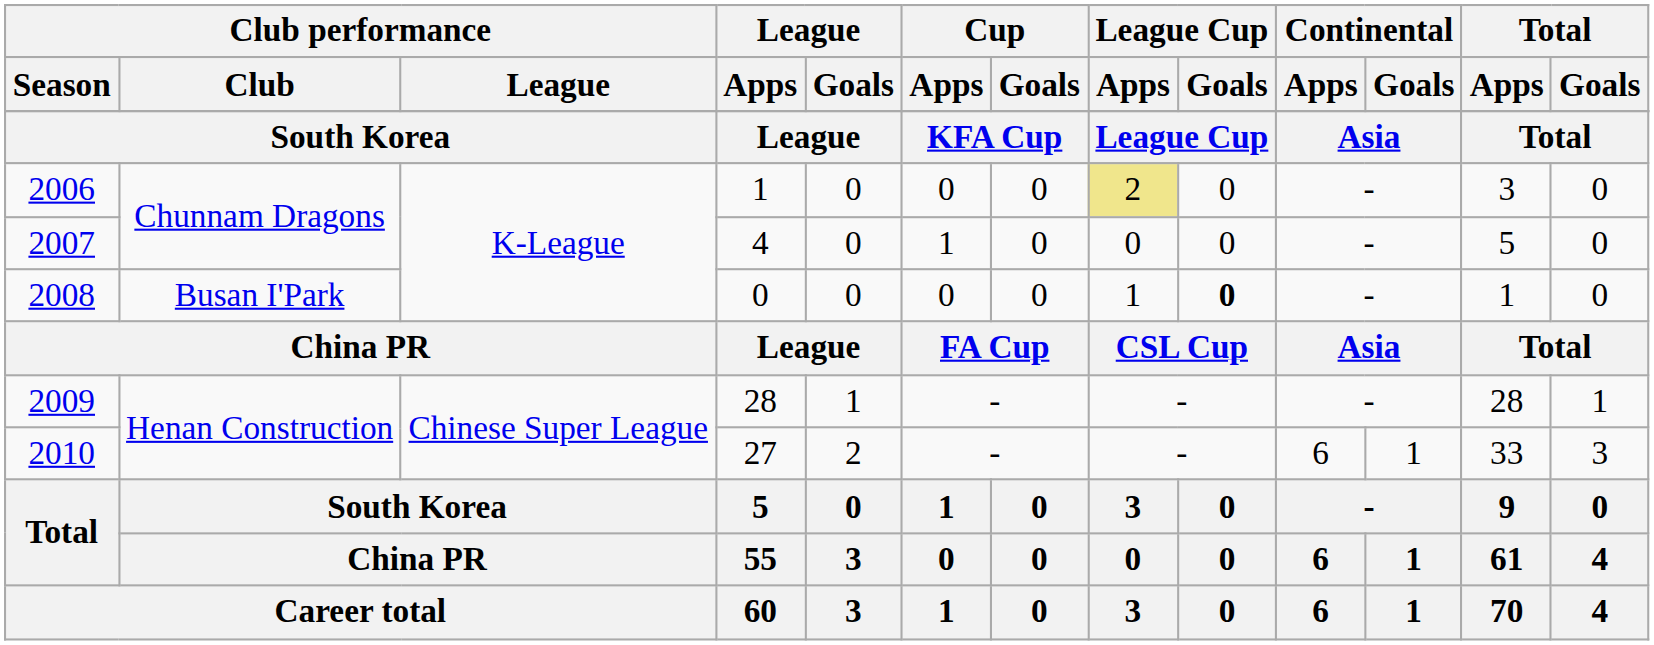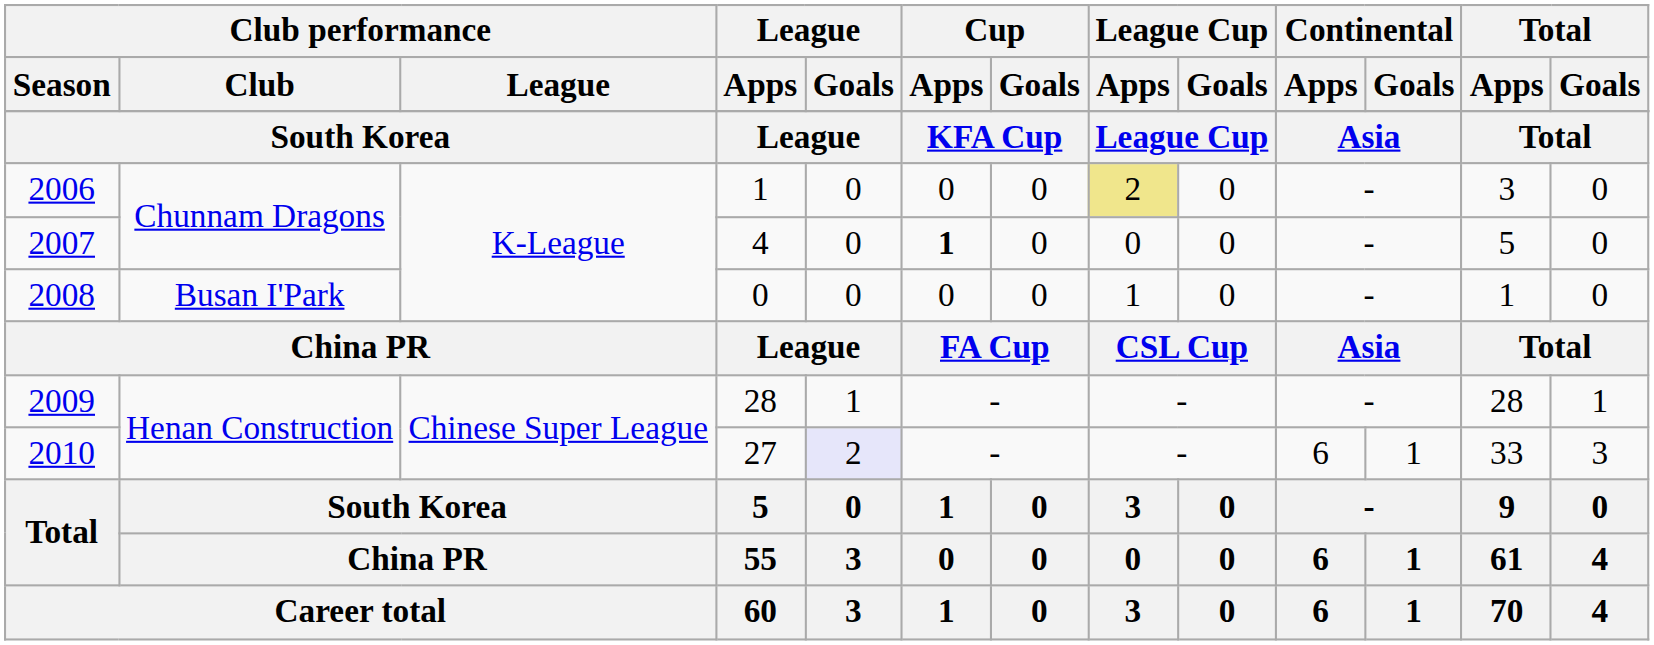(946, 242) normal -> (946, 242) bold
(1227, 294) bold -> (1227, 294) normal
(853, 453) no background -> (853, 453) lavender background
